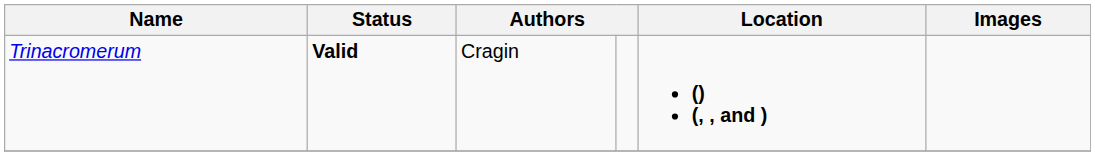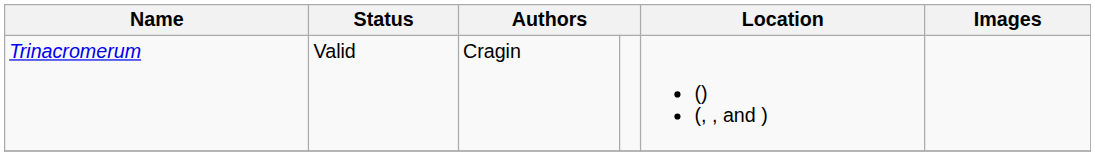(335, 51) bold -> (335, 51) normal
(782, 104) bold -> (783, 104) normal
